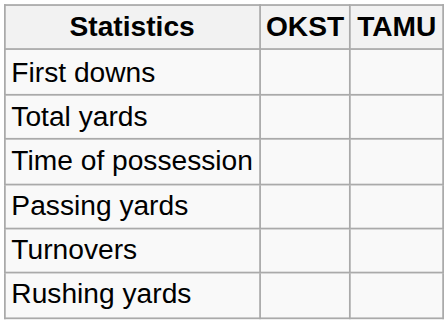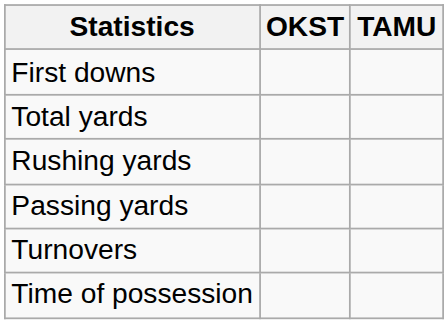rows swapped: (101, 294) <-> (132, 160)
